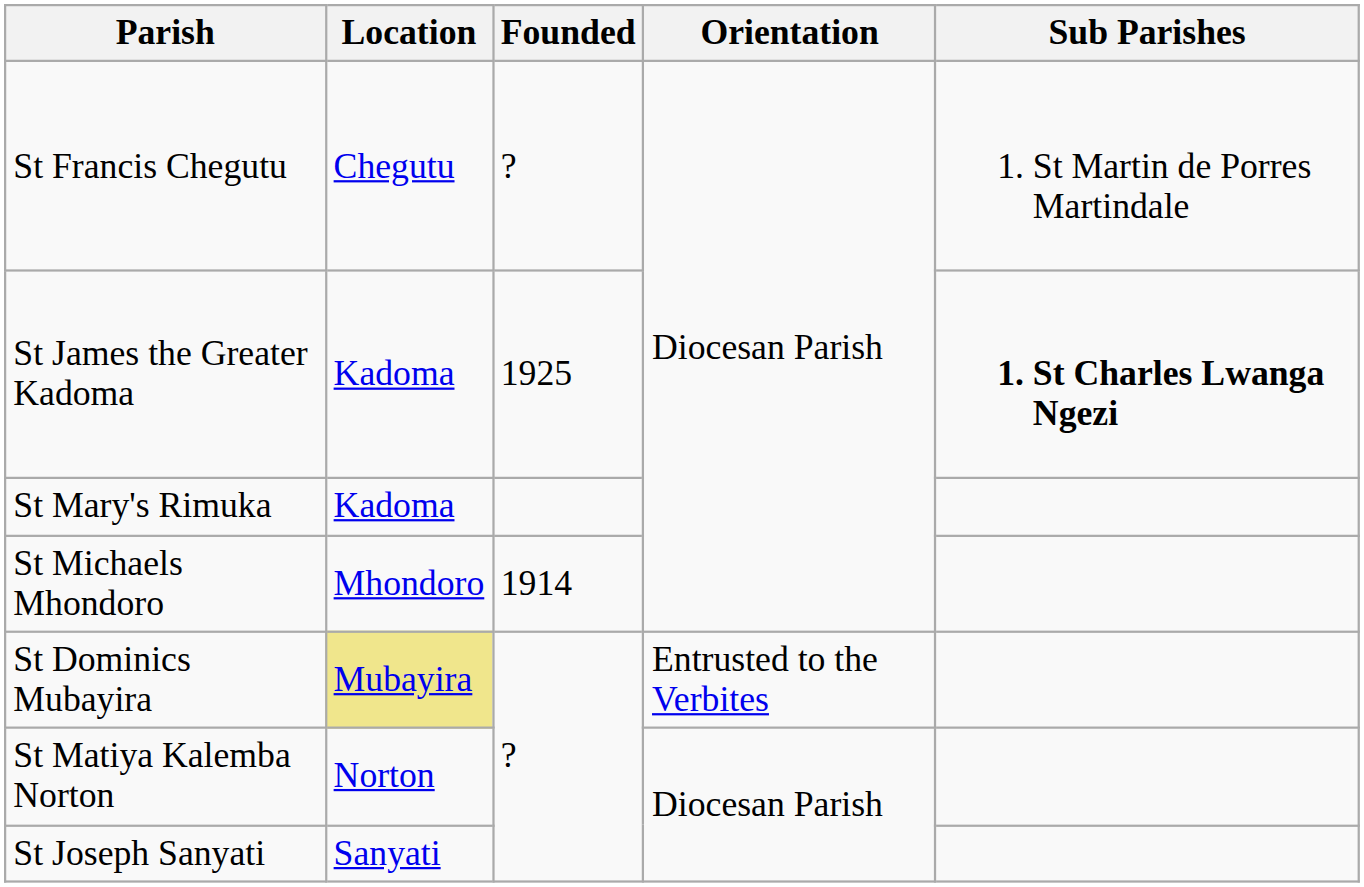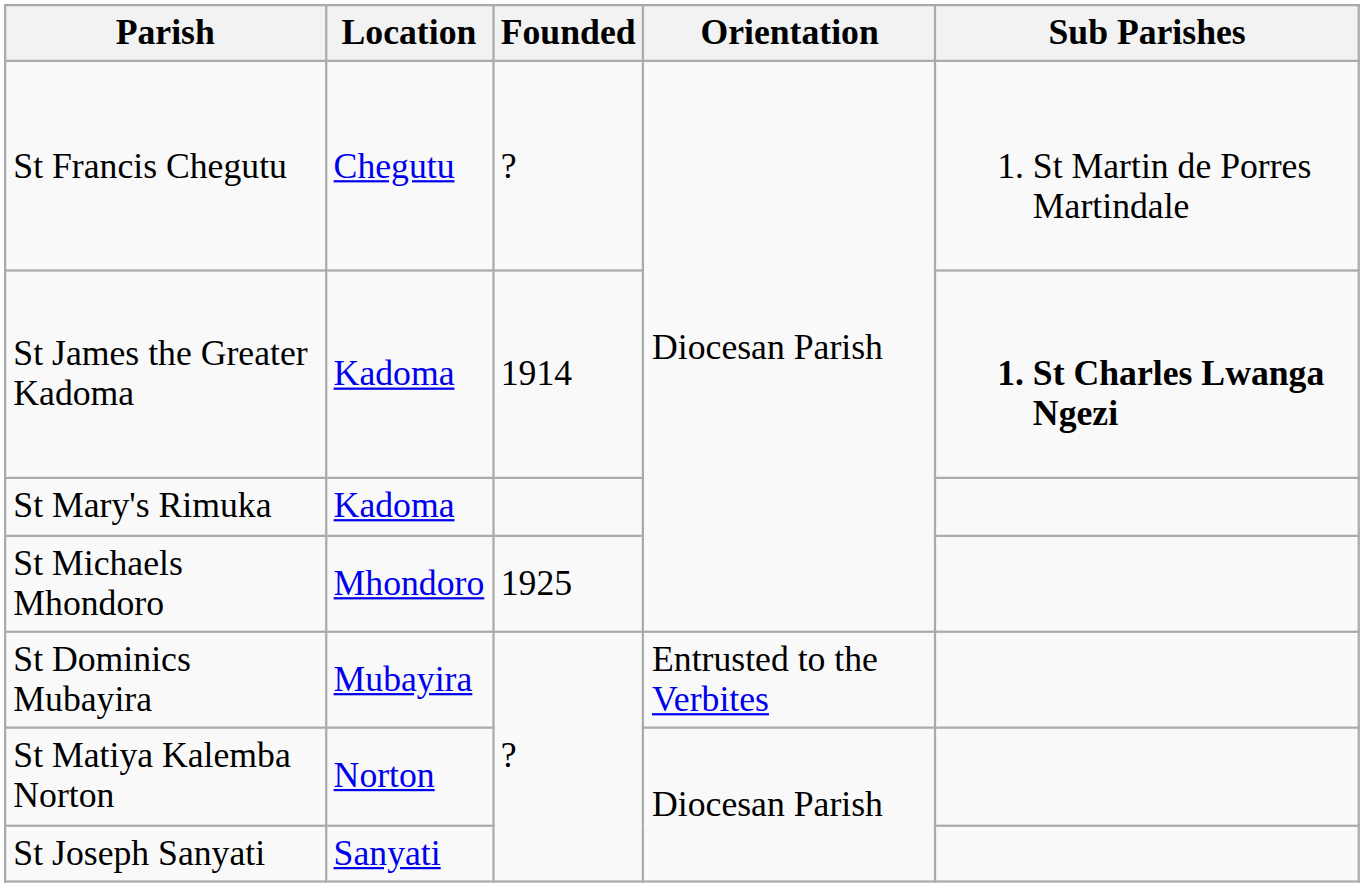(536, 373) 1925 -> (536, 373) 1914
(536, 582) 1914 -> (536, 582) 1925
(403, 679) khaki background -> (403, 679) no background
